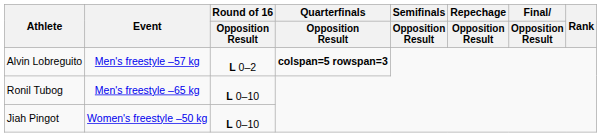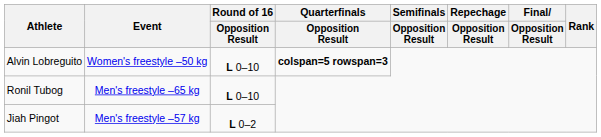(147, 62) Men's freestyle –57 kg -> (147, 62) Women's freestyle –50 kg
(243, 68) L 0–2 -> (243, 68) L 0–10
(147, 119) Women's freestyle –50 kg -> (147, 119) Men's freestyle –57 kg
(243, 125) L 0–10 -> (243, 125) L 0–2
